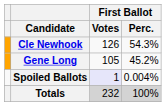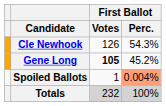(111, 61) normal -> (111, 61) bold
(116, 77) lavender background -> (116, 77) no background
(141, 77) no background -> (141, 77) lightsalmon background
